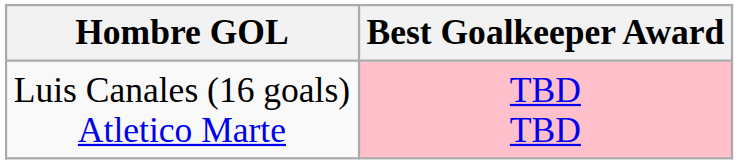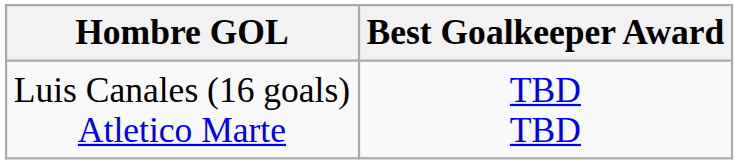(545, 108) pink background -> (545, 108) no background
